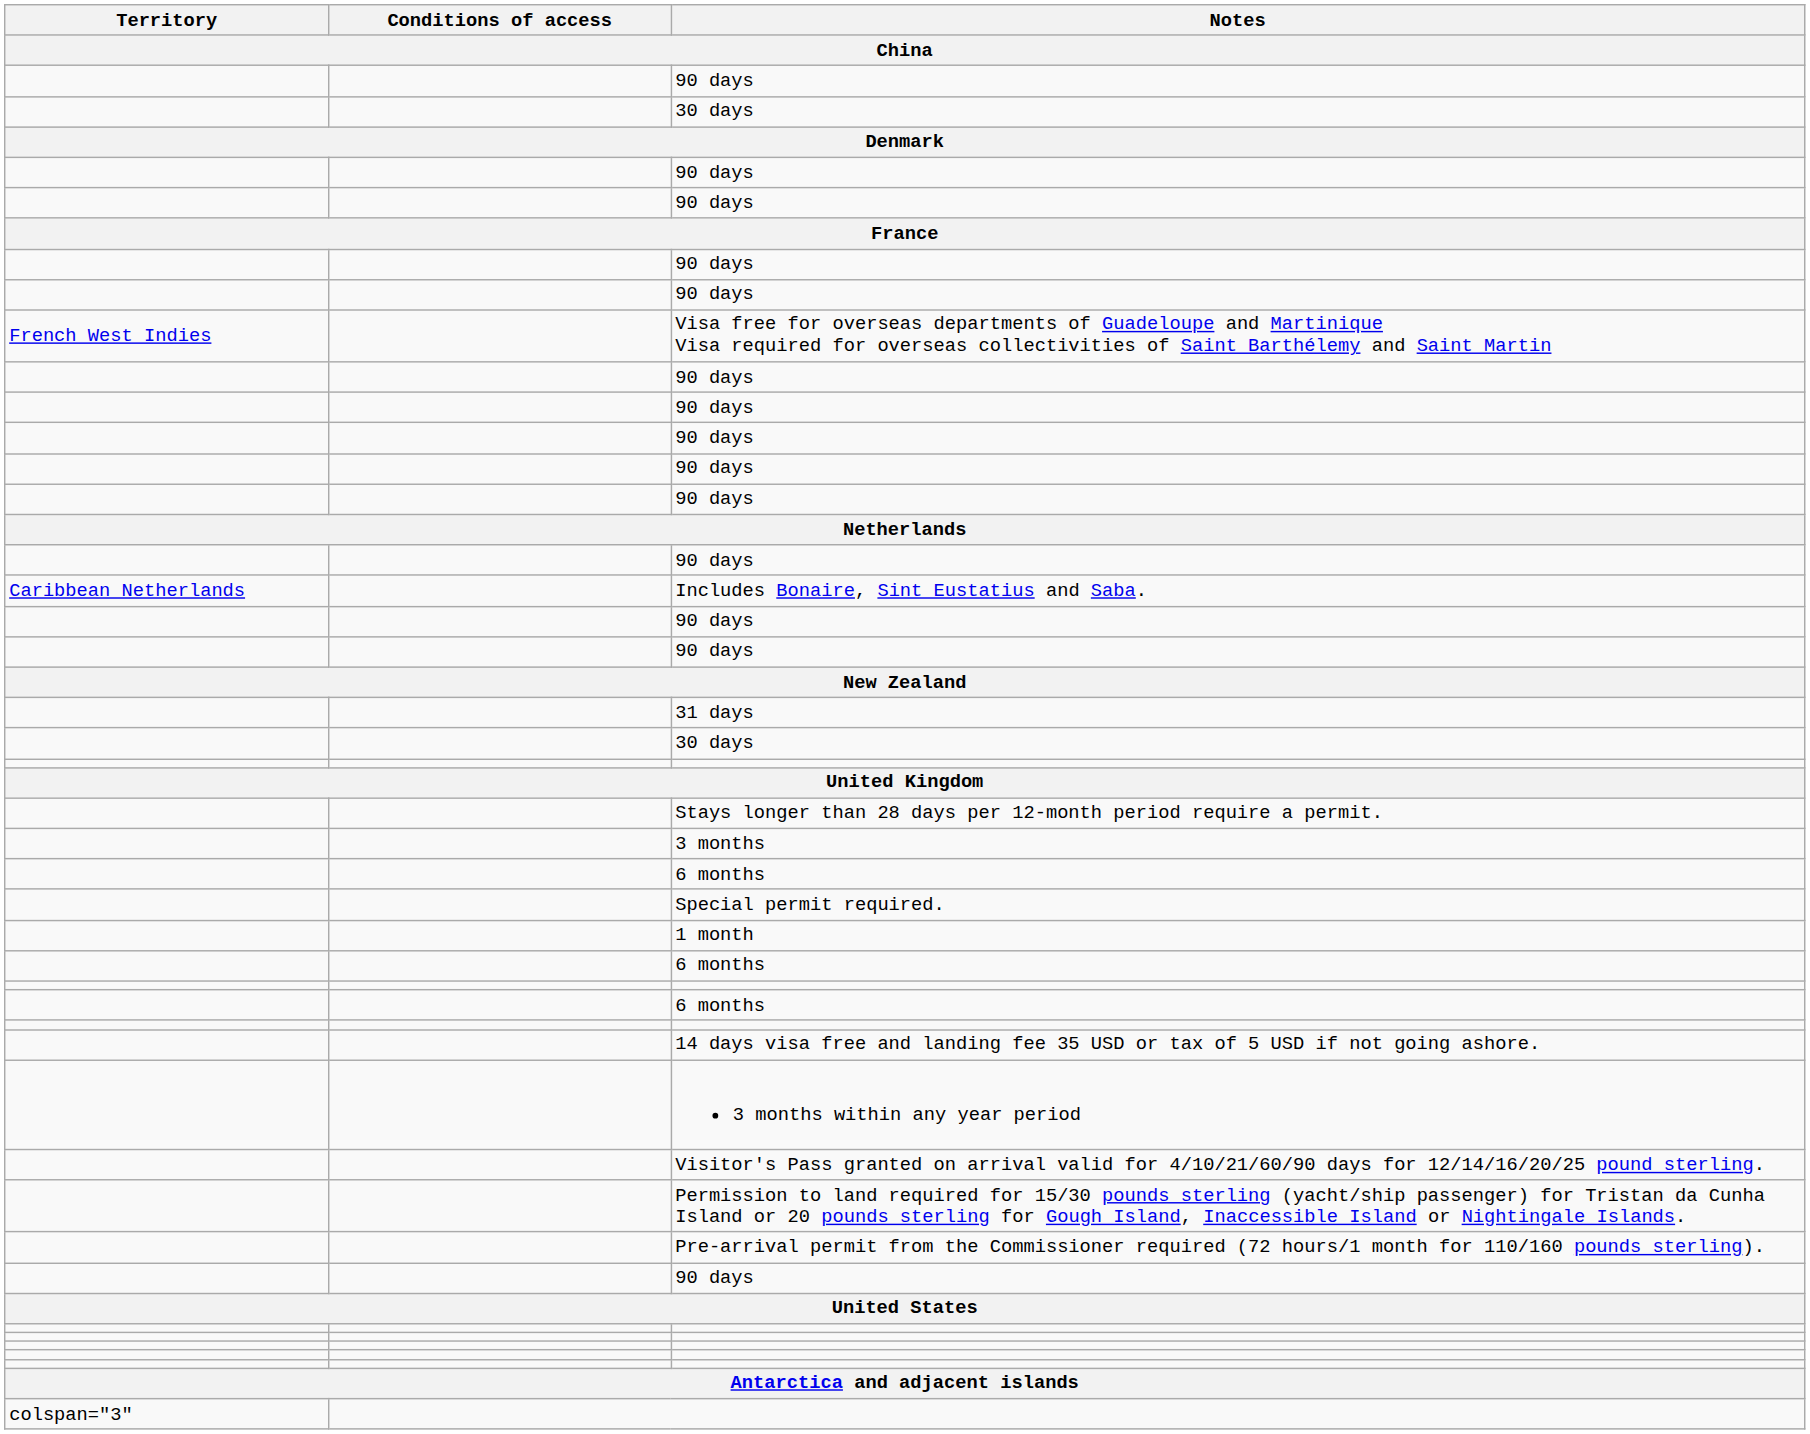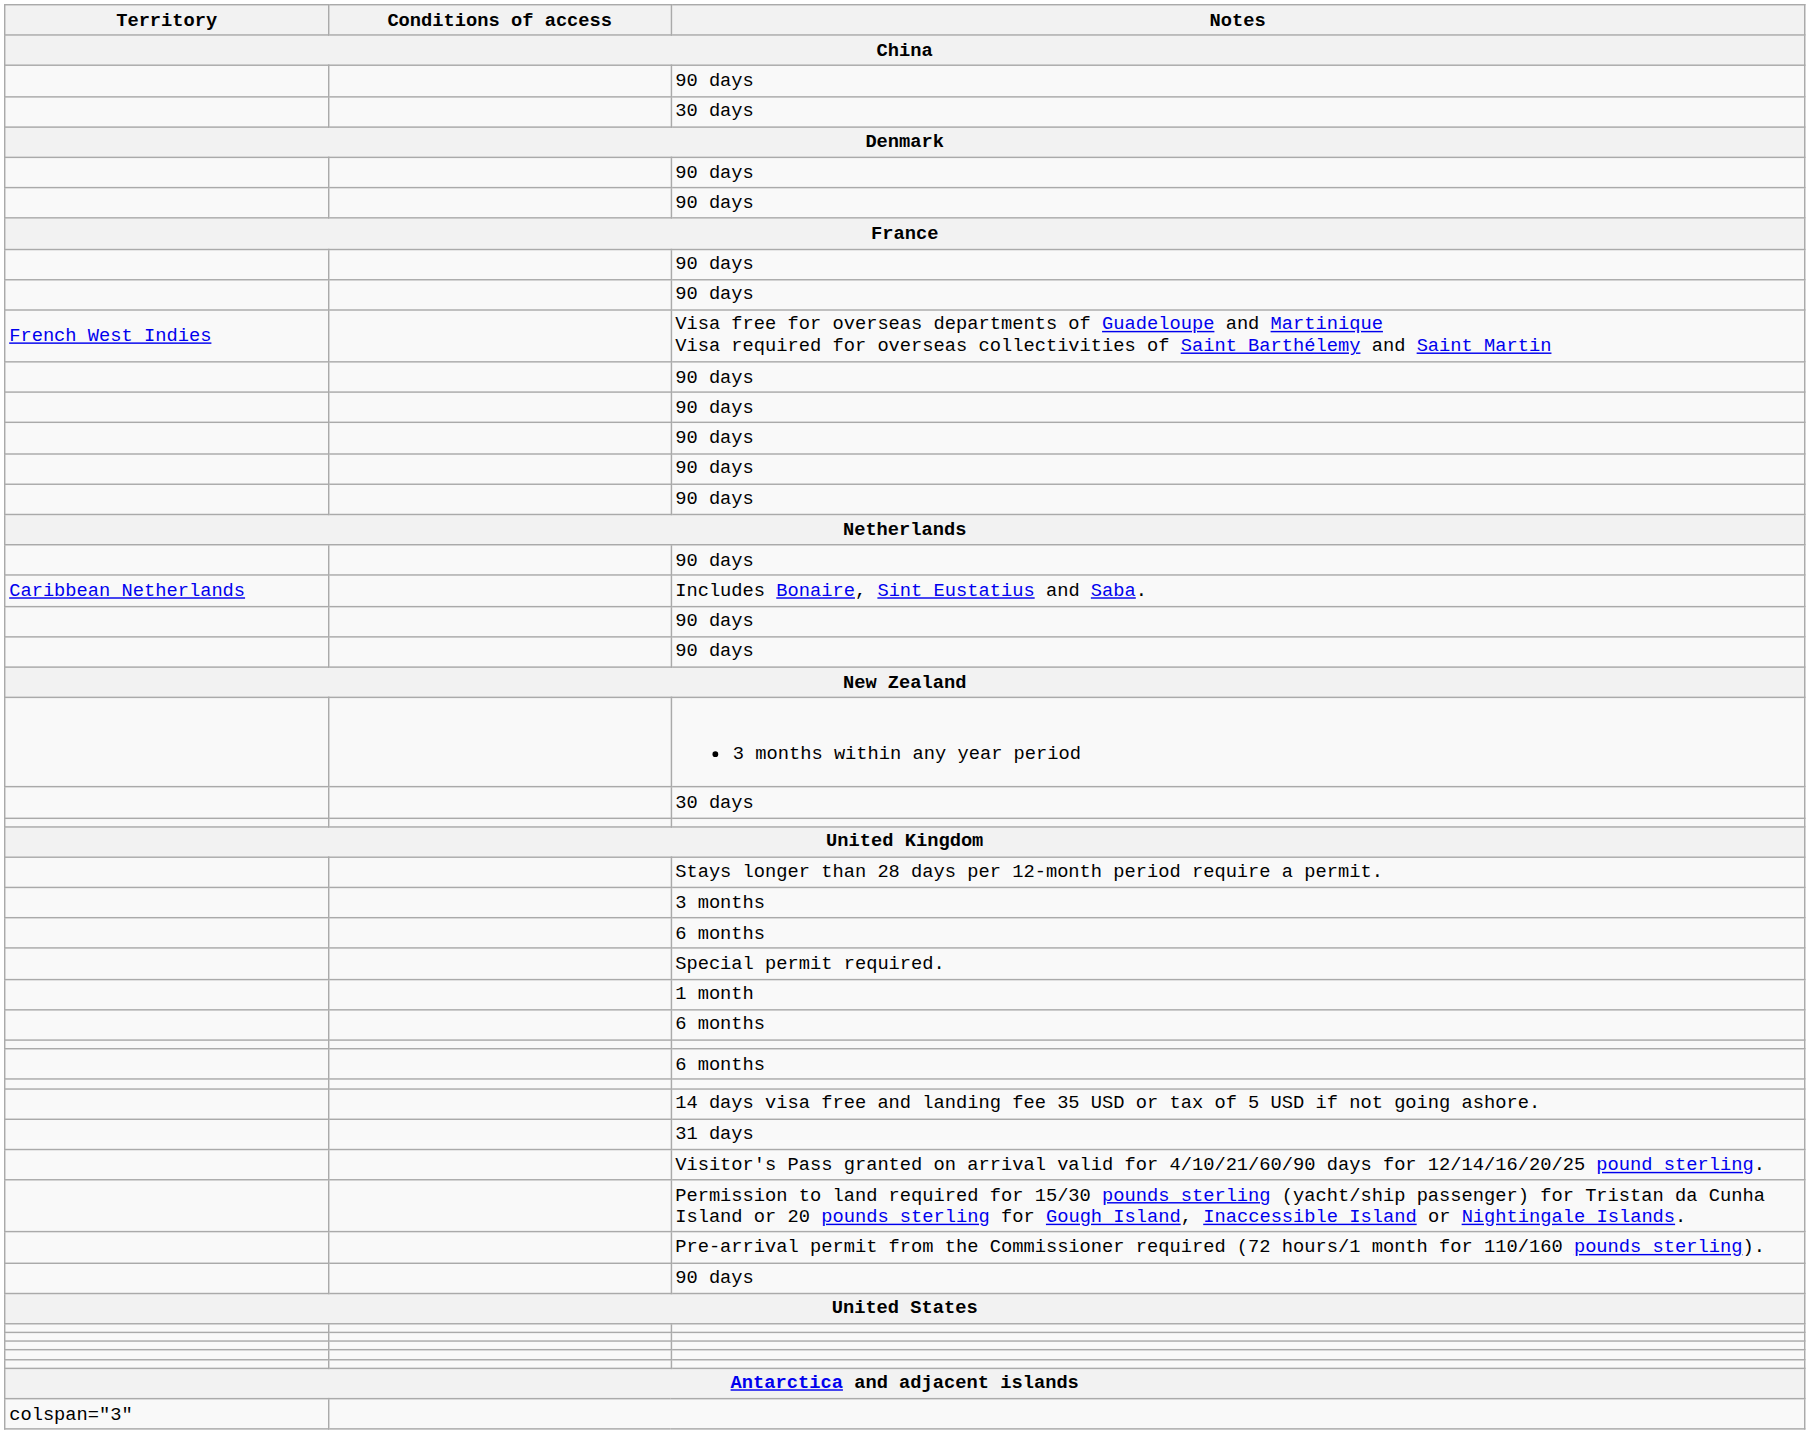rows swapped: (167, 713) <-> (167, 1105)
